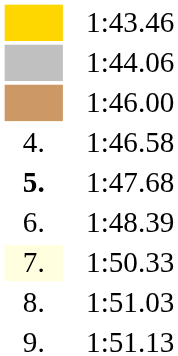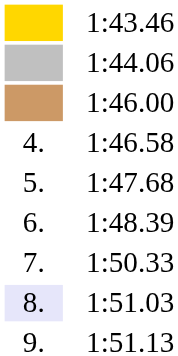(34, 182) bold -> (34, 182) normal
(34, 262) lightyellow background -> (34, 262) no background
(34, 302) no background -> (34, 302) lavender background
